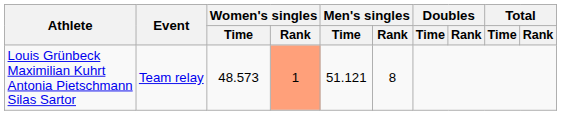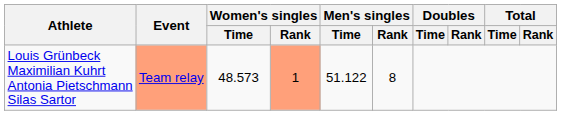(171, 78) no background -> (171, 78) lightsalmon background
(346, 78) 51.121 -> (346, 78) 51.122
